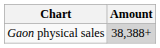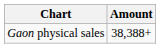(131, 33) lightgrey background -> (131, 33) no background
